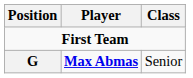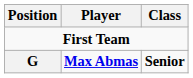(163, 61) normal -> (165, 61) bold
